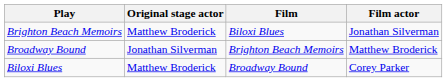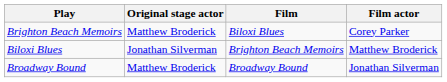(394, 31) Jonathan Silverman -> (379, 31) Corey Parker
(46, 49) Broadway Bound -> (35, 49) Biloxi Blues
(35, 67) Biloxi Blues -> (46, 67) Broadway Bound
(379, 67) Corey Parker -> (394, 67) Jonathan Silverman
